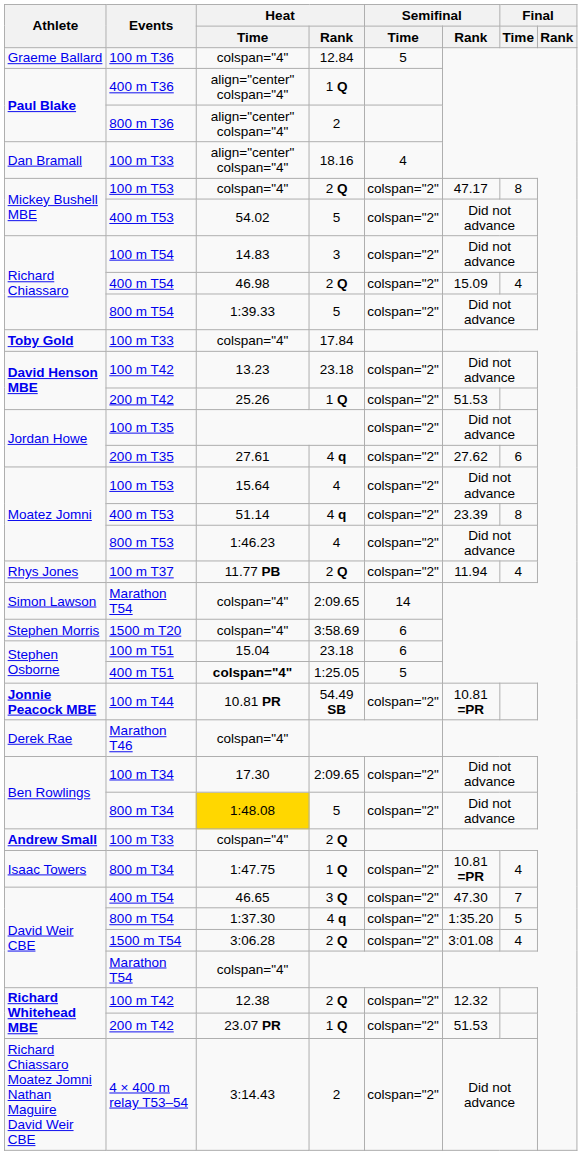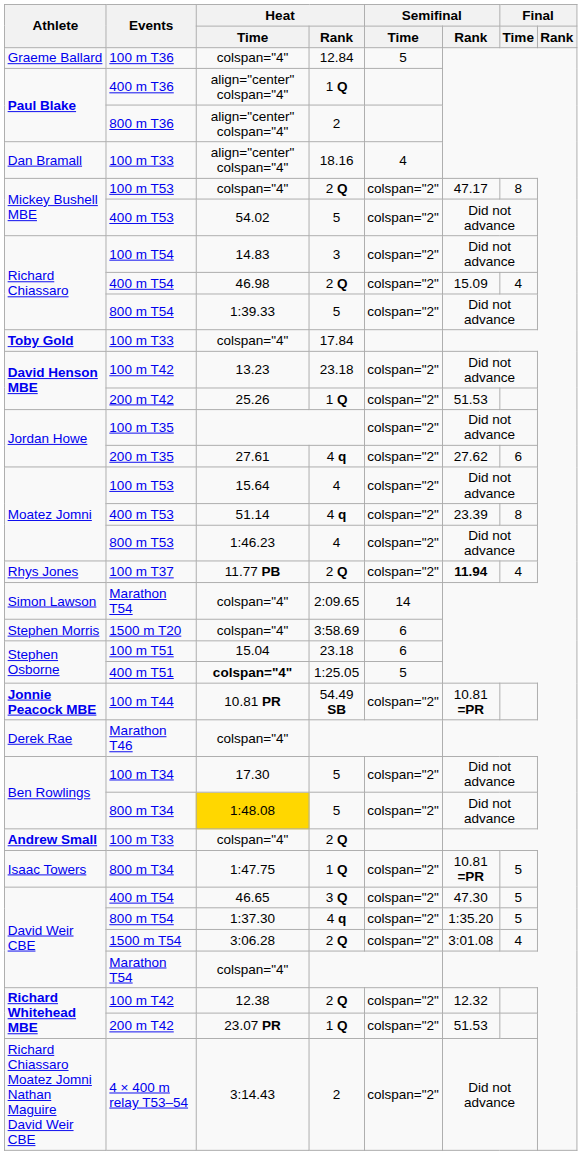(471, 572) normal -> (471, 572) bold
(337, 775) 2:09.65 -> (337, 775) 5
(518, 869) 4 -> (518, 869) 5
(518, 898) 7 -> (518, 898) 5
